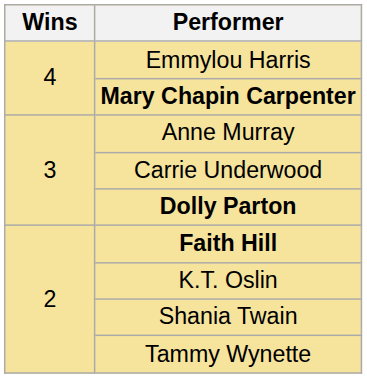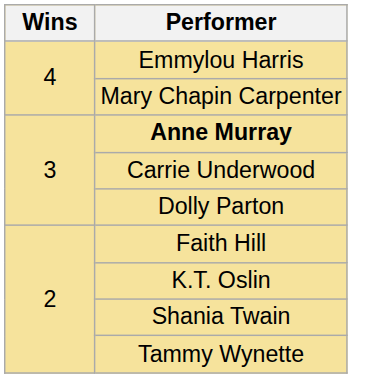(228, 96) bold -> (221, 96) normal
(228, 133) normal -> (221, 133) bold
(228, 206) bold -> (221, 206) normal
(228, 243) bold -> (221, 243) normal
